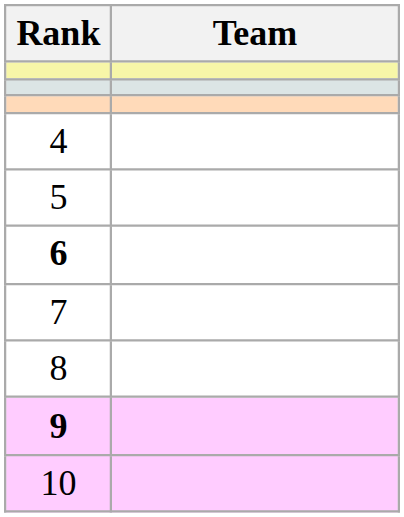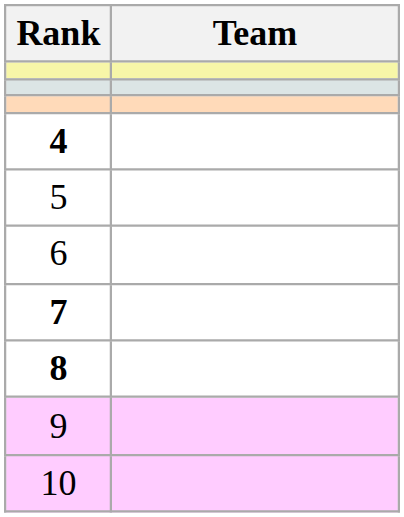(58, 139) normal -> (58, 139) bold
(58, 254) bold -> (58, 254) normal
(58, 311) normal -> (58, 311) bold
(58, 368) normal -> (58, 368) bold
(58, 425) bold -> (58, 425) normal
